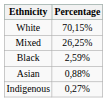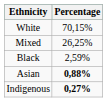(77, 74) normal -> (77, 74) bold
(77, 89) normal -> (77, 89) bold
